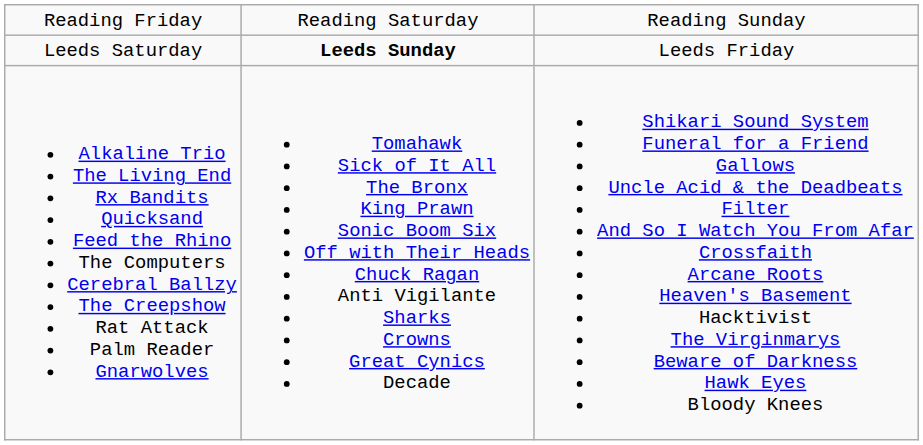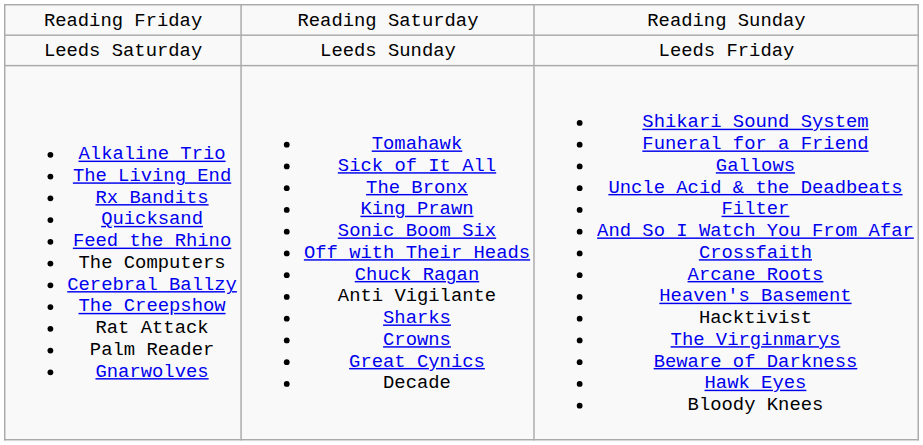(388, 51) bold -> (388, 51) normal
